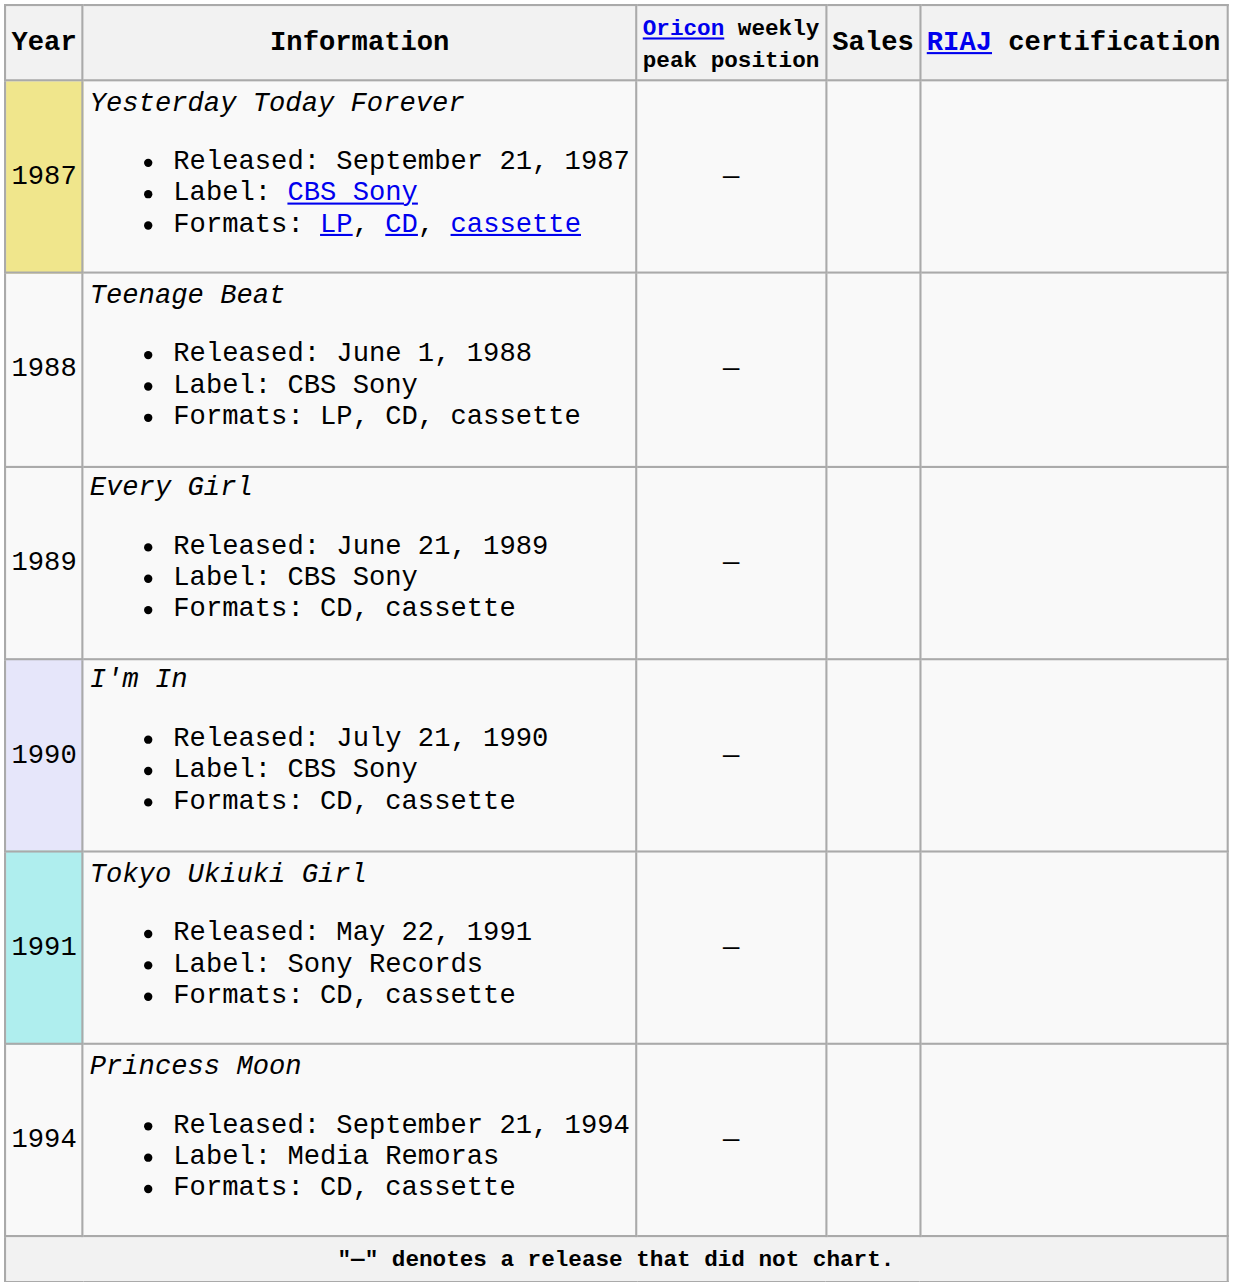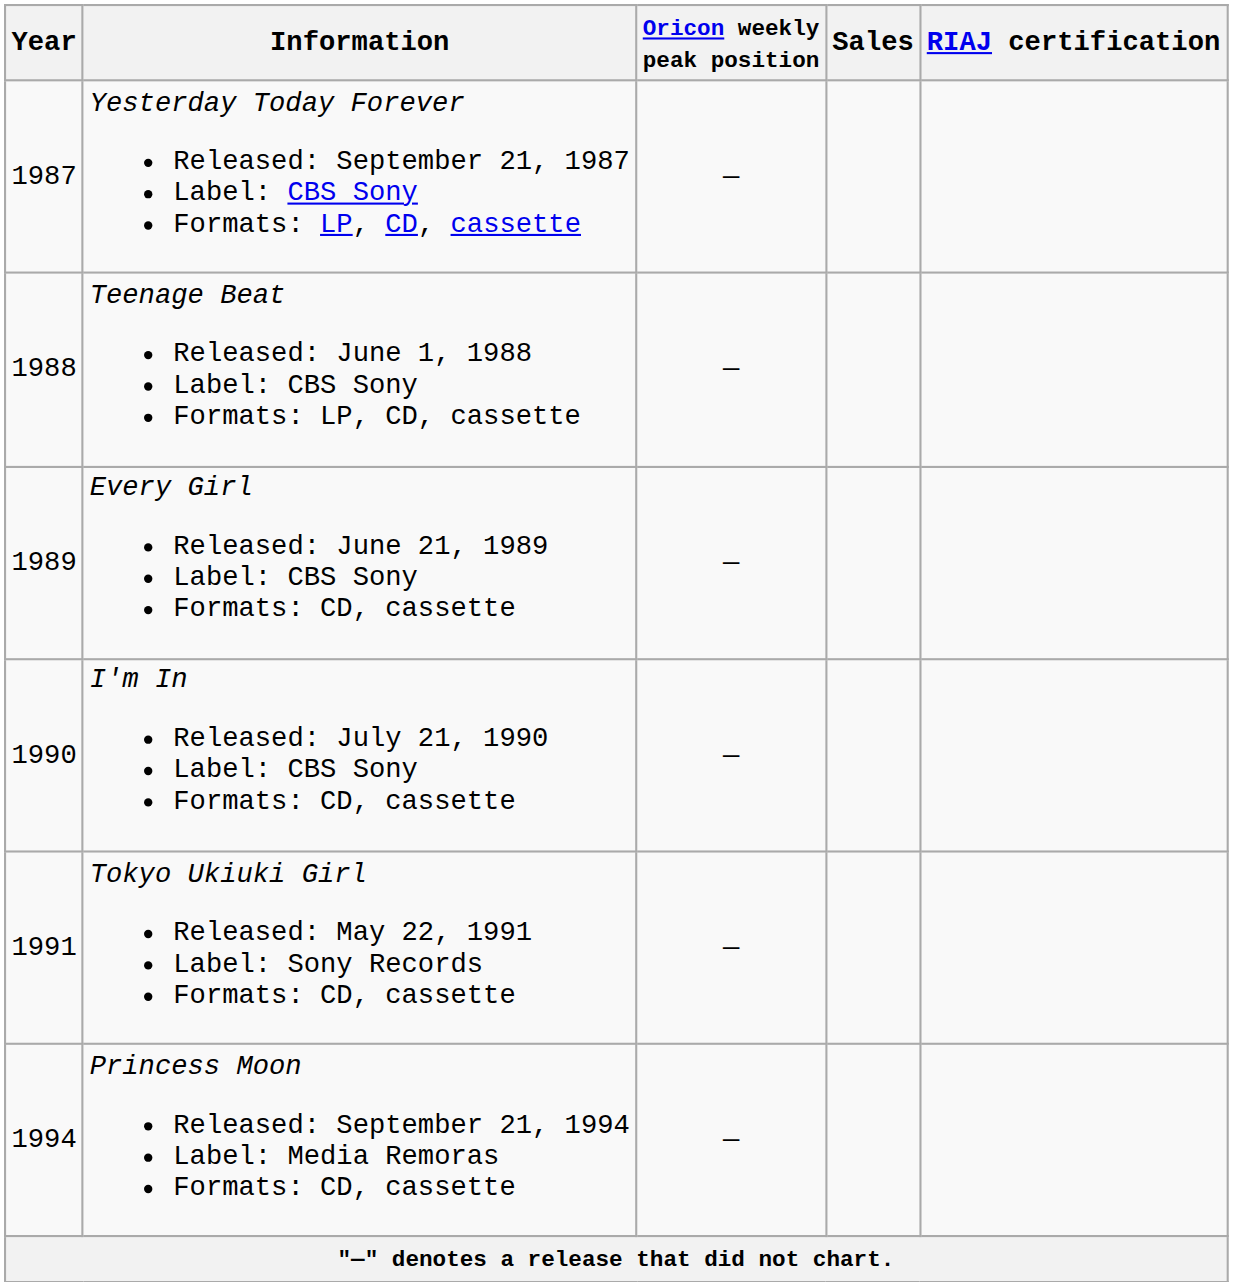(44, 177) khaki background -> (44, 177) no background
(44, 755) lavender background -> (44, 755) no background
(44, 948) paleturquoise background -> (44, 948) no background
